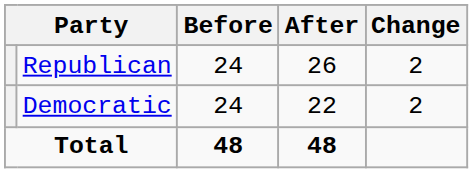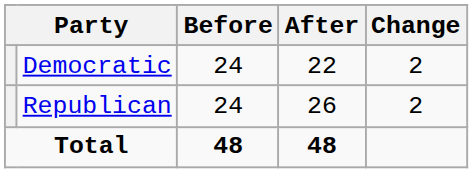rows swapped: (97, 66) <-> (97, 106)
